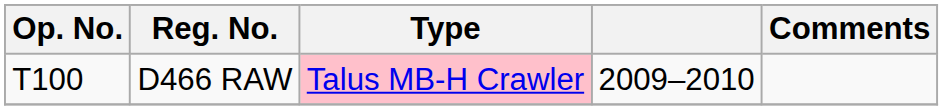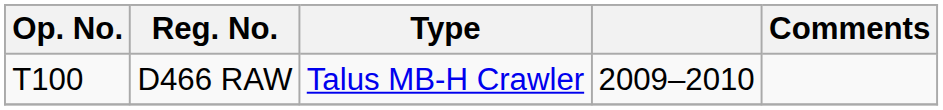(445, 78) pink background -> (445, 78) no background
